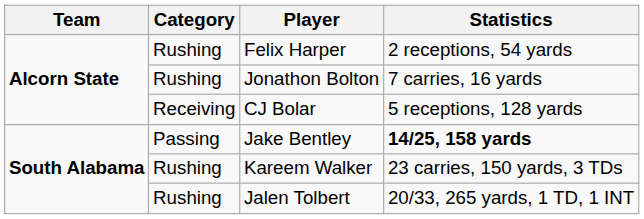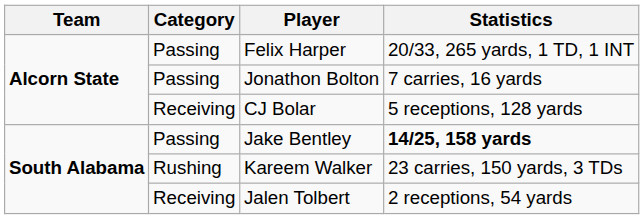(187, 49) Rushing -> (186, 49) Passing
(480, 49) 2 receptions, 54 yards -> (511, 49) 20/33, 265 yards, 1 TD, 1 INT
(187, 79) Rushing -> (186, 79) Passing
(187, 198) Rushing -> (194, 198) Receiving
(511, 198) 20/33, 265 yards, 1 TD, 1 INT -> (480, 198) 2 receptions, 54 yards
